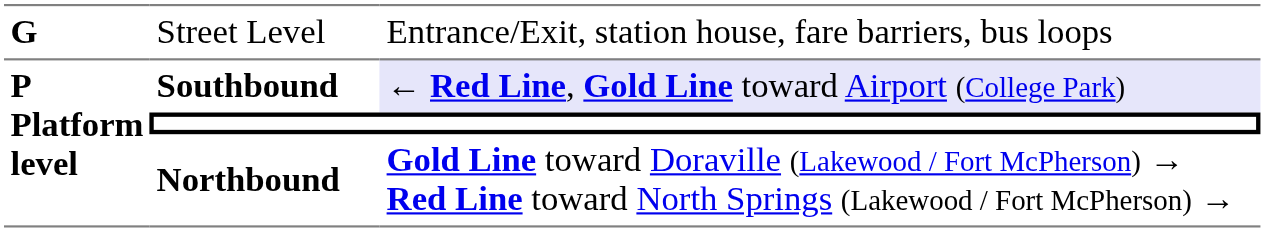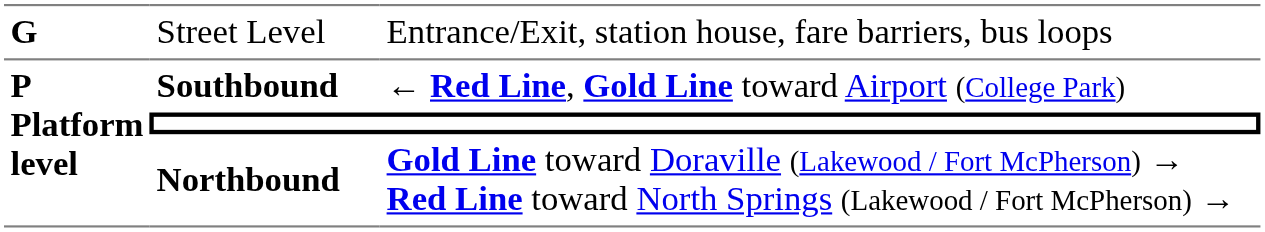(756, 85) lavender background -> (756, 85) no background
